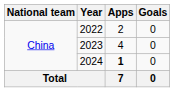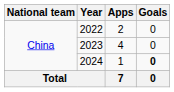(121, 62) bold -> (121, 62) normal
(153, 62) normal -> (153, 62) bold
